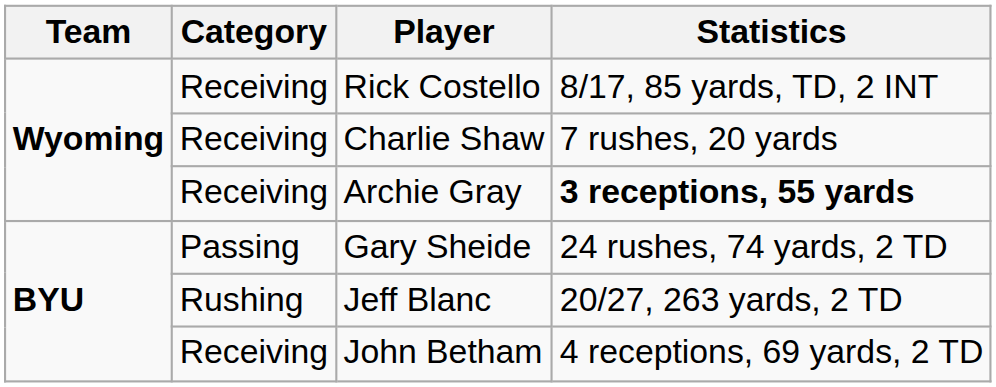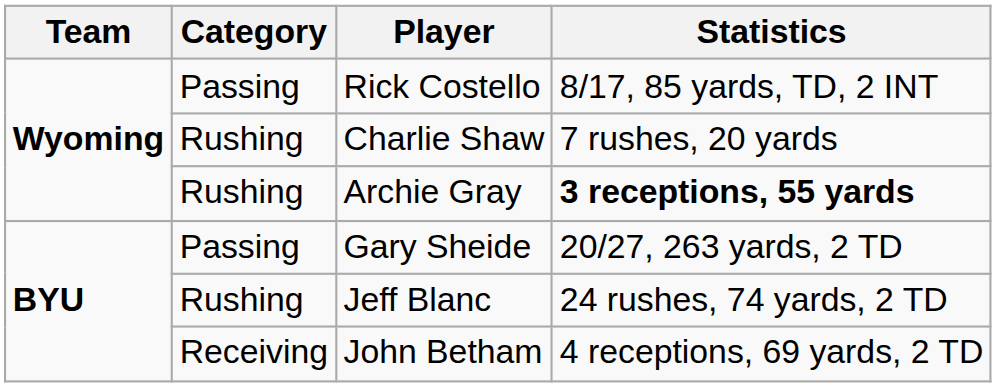(254, 85) Receiving -> (240, 85) Passing
(254, 139) Receiving -> (242, 139) Rushing
(254, 192) Receiving -> (242, 192) Rushing
(754, 246) 24 rushes, 74 yards, 2 TD -> (731, 246) 20/27, 263 yards, 2 TD
(731, 299) 20/27, 263 yards, 2 TD -> (754, 299) 24 rushes, 74 yards, 2 TD
